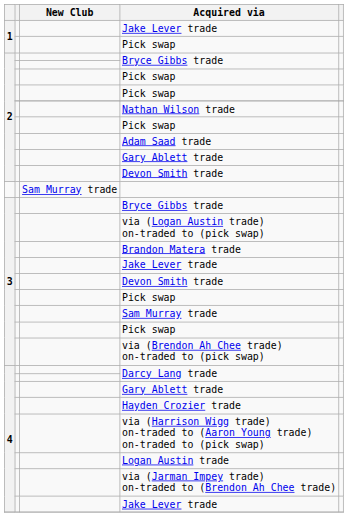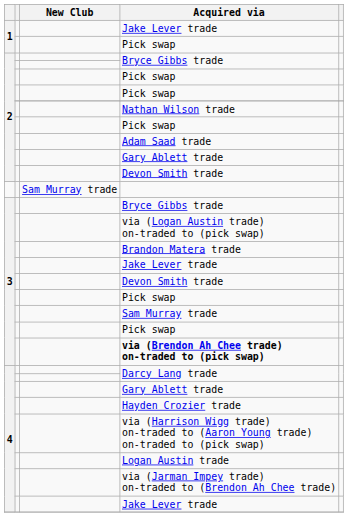(202, 352) normal -> (202, 352) bold
